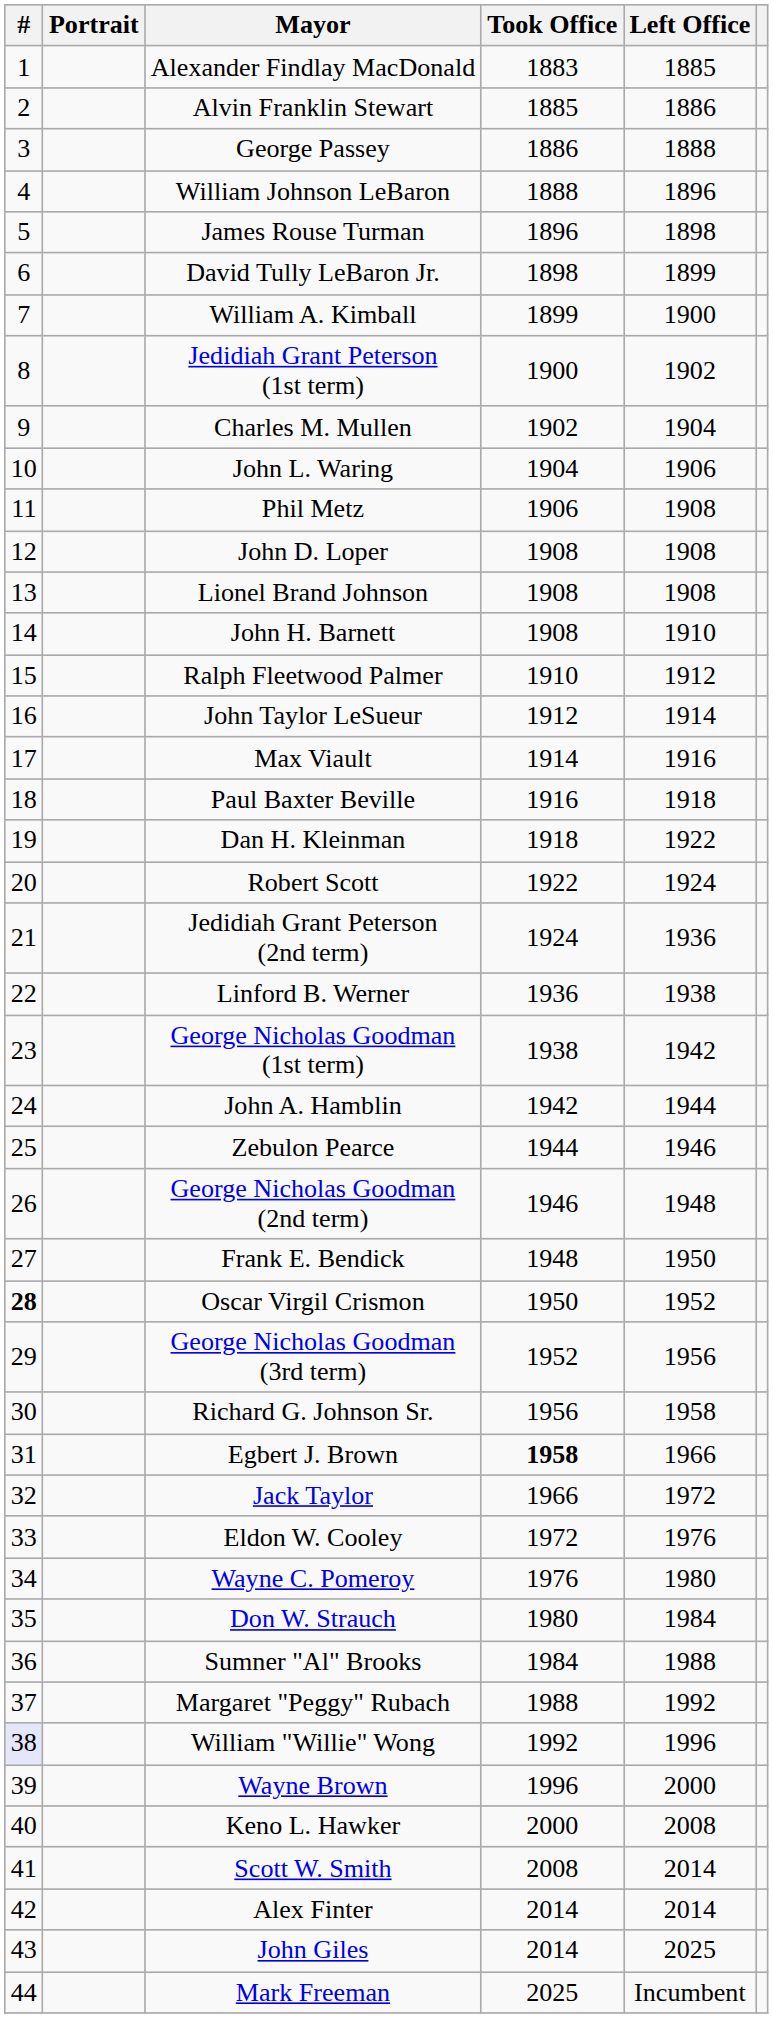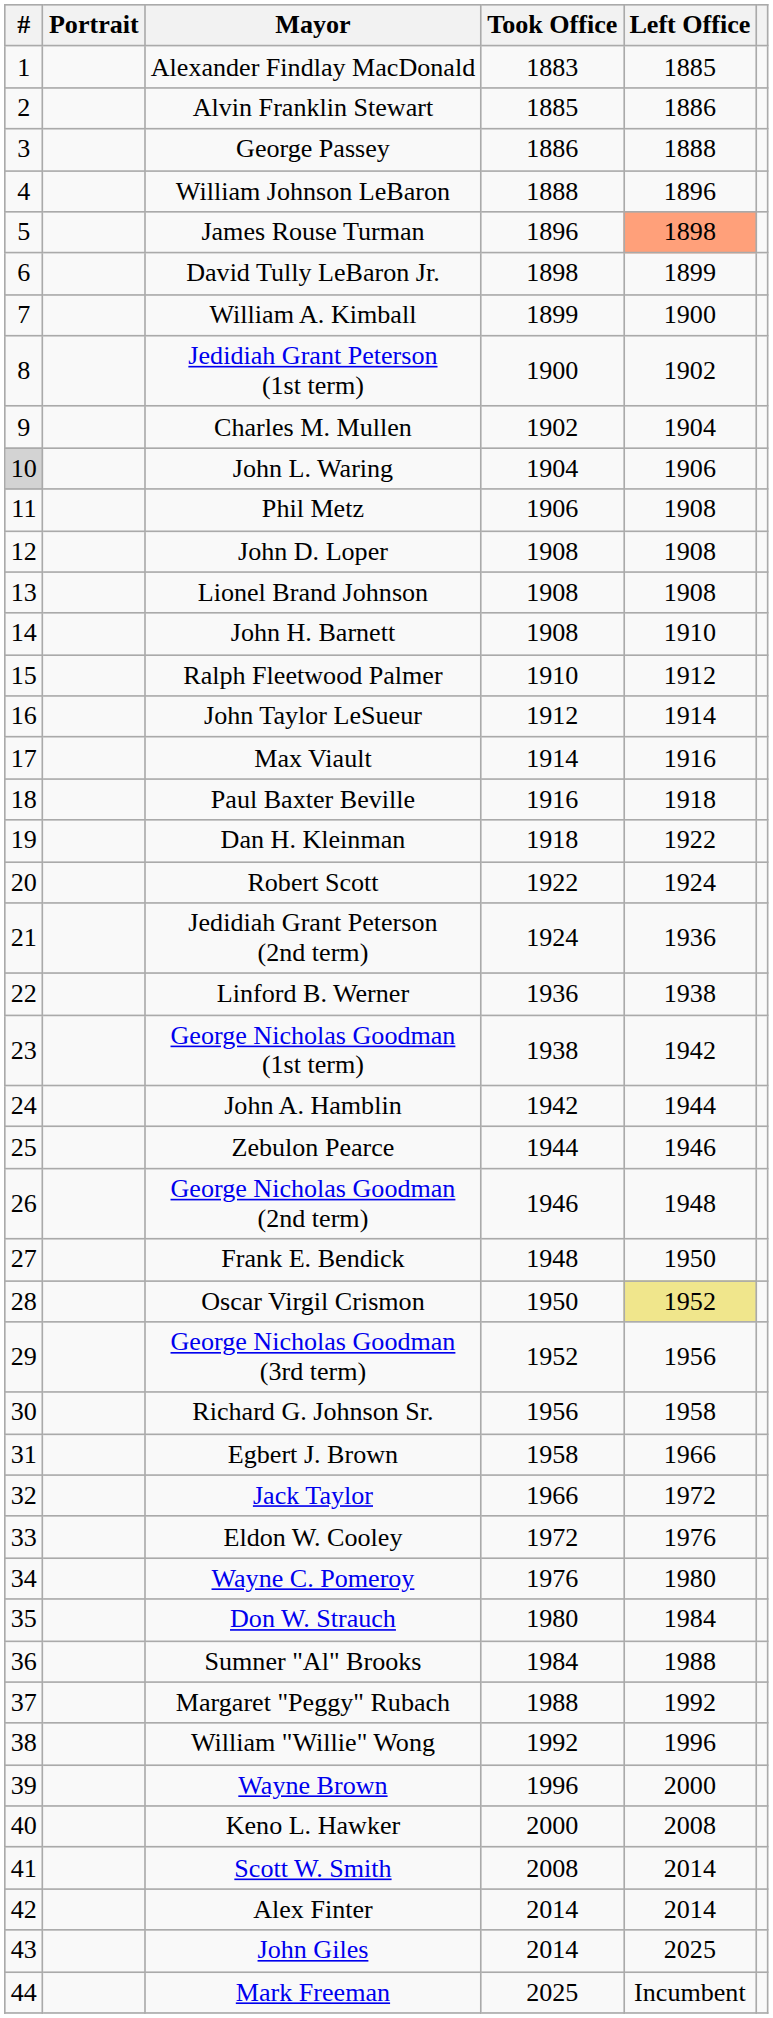(690, 231) no background -> (690, 231) lightsalmon background
(24, 468) no background -> (24, 468) lightgrey background
(24, 1300) bold -> (24, 1300) normal
(690, 1300) no background -> (690, 1300) khaki background
(552, 1454) bold -> (552, 1454) normal
(24, 1743) lavender background -> (24, 1743) no background
